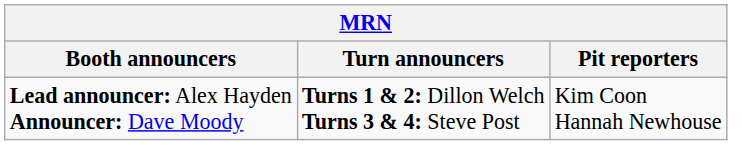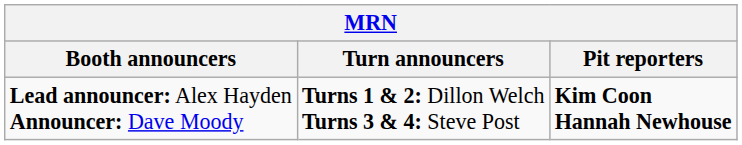(638, 108) normal -> (643, 108) bold
